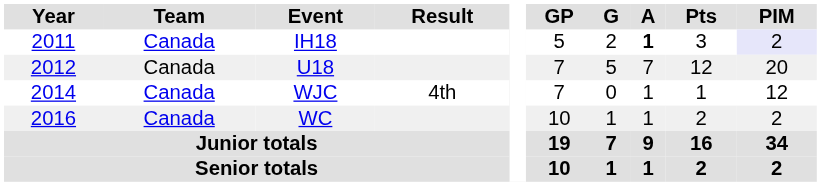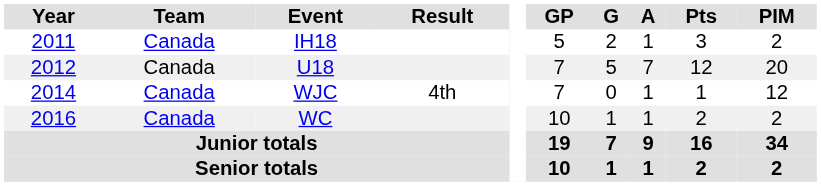(648, 41) bold -> (648, 41) normal
(777, 41) lavender background -> (777, 41) no background
